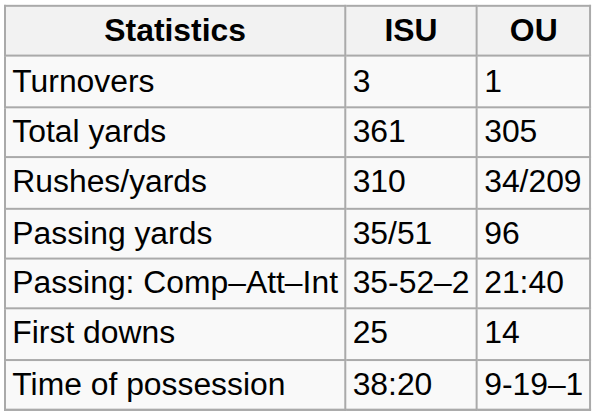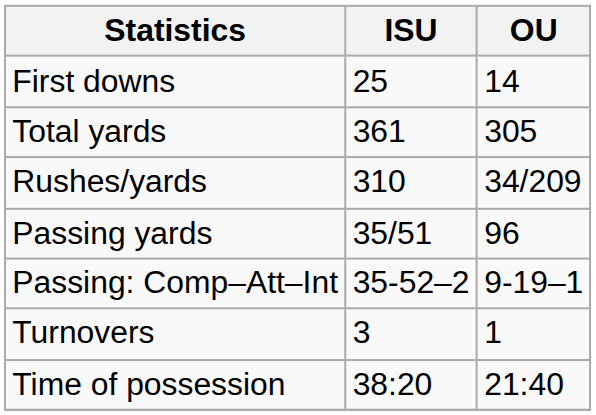rows swapped: (94, 333) <-> (83, 81)
(524, 283) 21:40 -> (534, 283) 9-19–1
(534, 384) 9-19–1 -> (524, 384) 21:40
